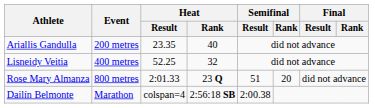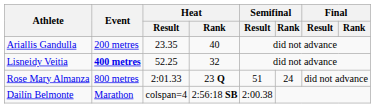(116, 62) normal -> (118, 62) bold
(286, 78) 20 -> (288, 78) 24
